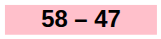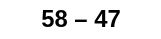(81, 19) pink background -> (81, 19) no background
